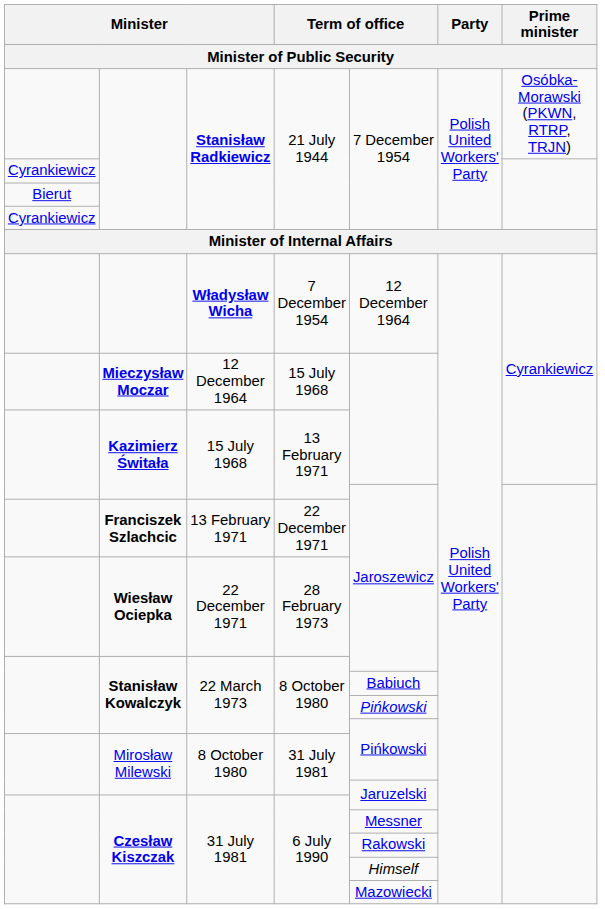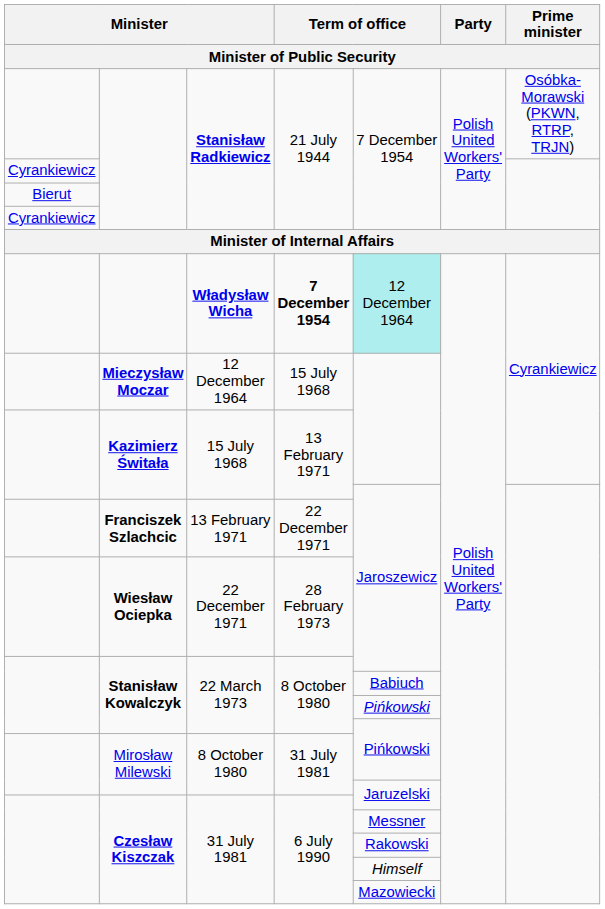(312, 303) normal -> (313, 303) bold
(393, 303) no background -> (397, 303) paleturquoise background
